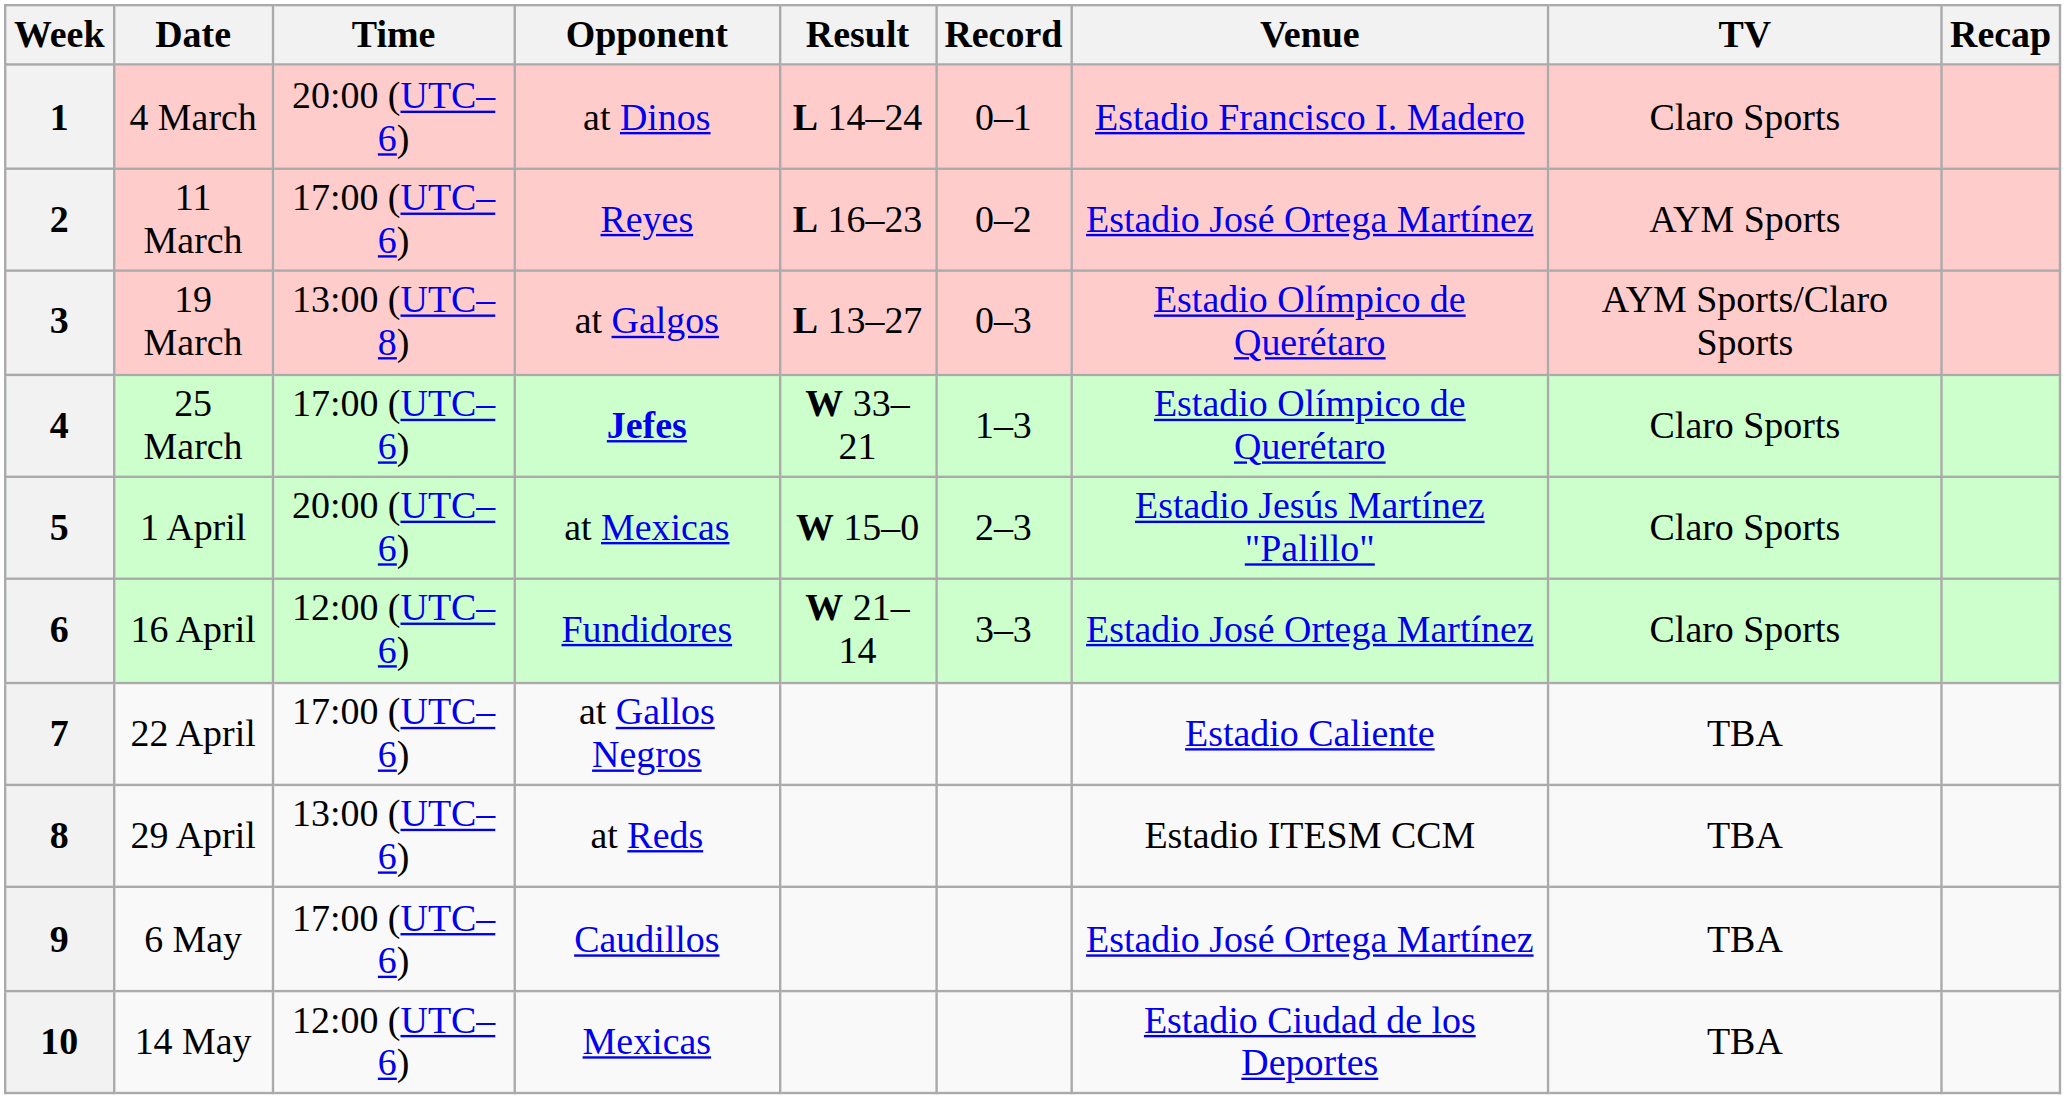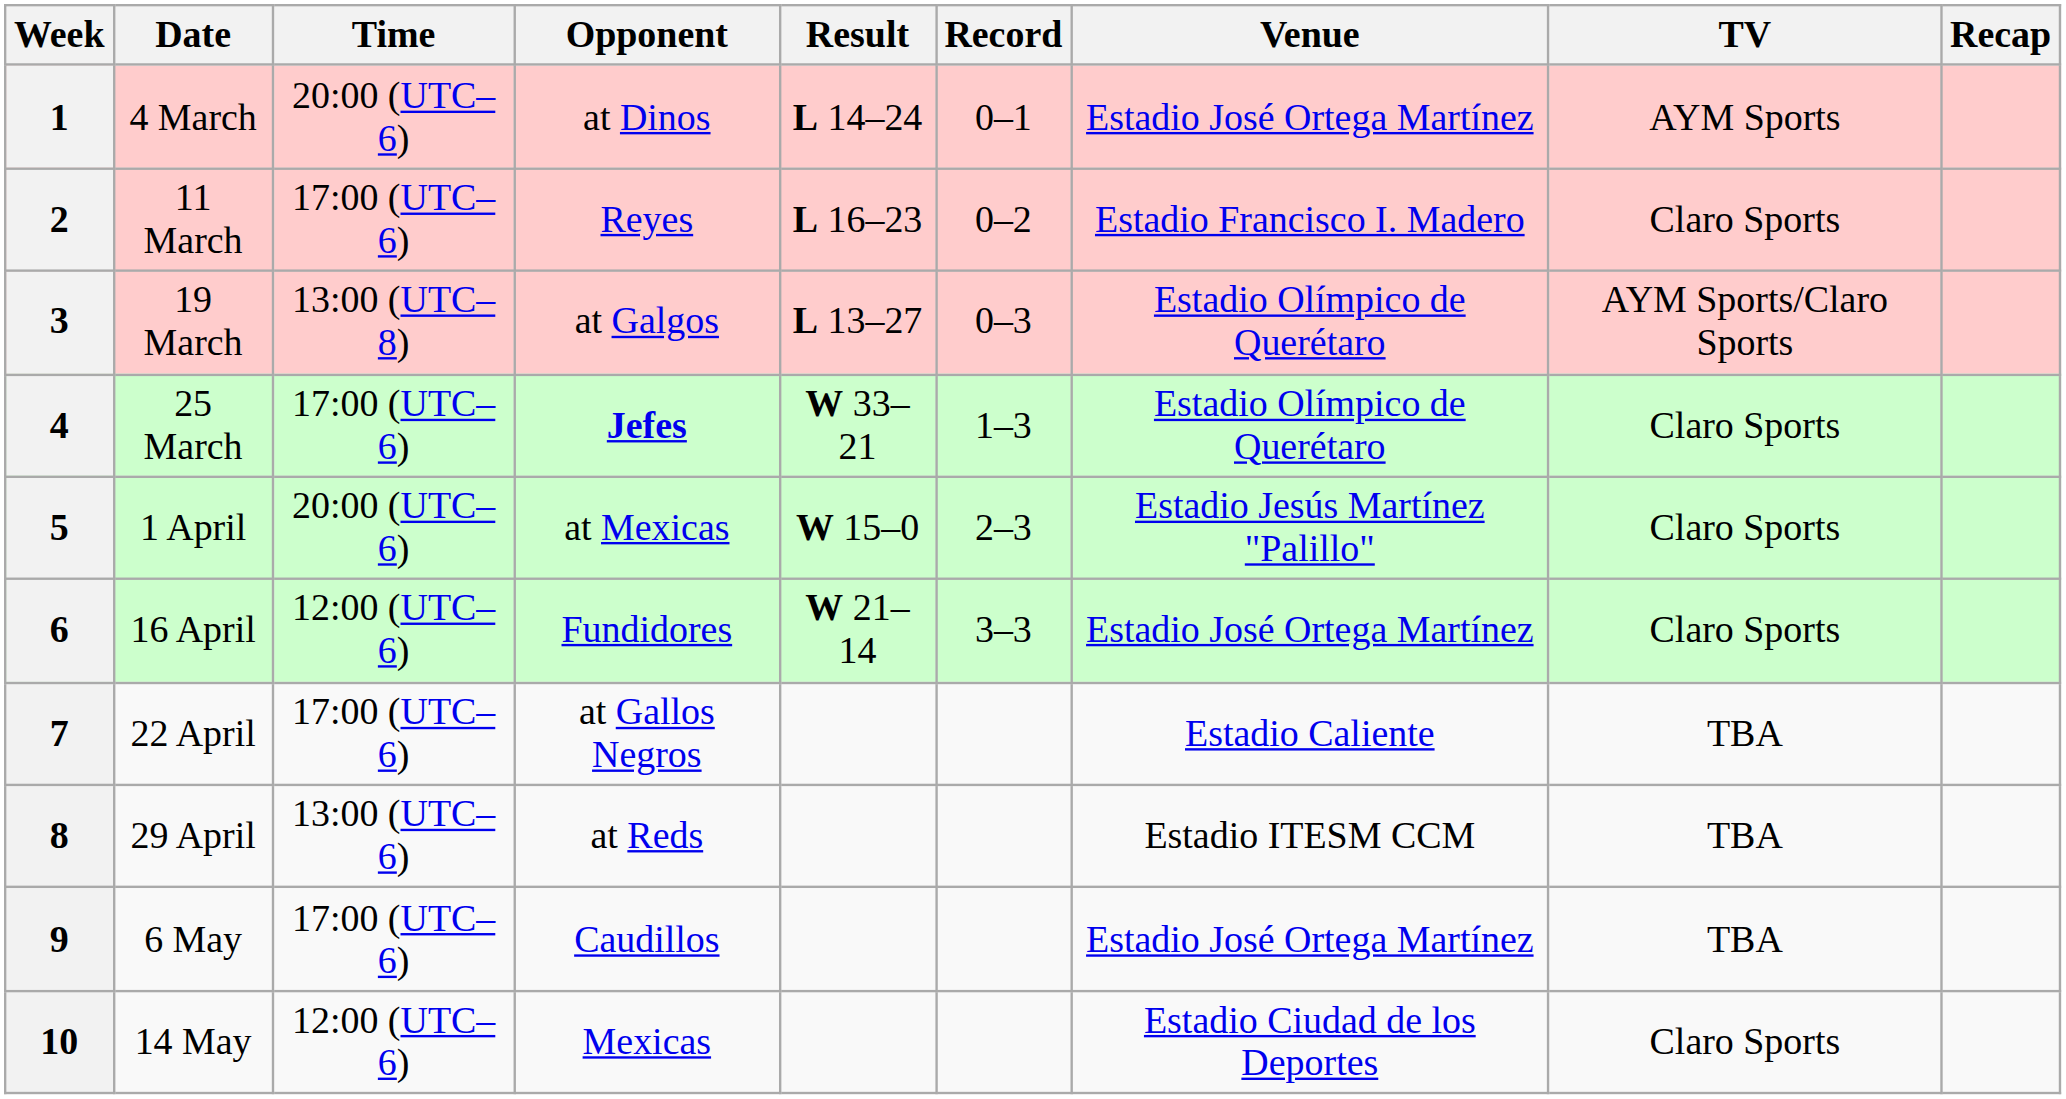(1310, 116) Estadio Francisco I. Madero -> (1310, 116) Estadio José Ortega Martínez
(1745, 116) Claro Sports -> (1745, 116) AYM Sports
(1310, 218) Estadio José Ortega Martínez -> (1310, 218) Estadio Francisco I. Madero
(1745, 218) AYM Sports -> (1745, 218) Claro Sports
(1745, 1041) TBA -> (1745, 1041) Claro Sports
